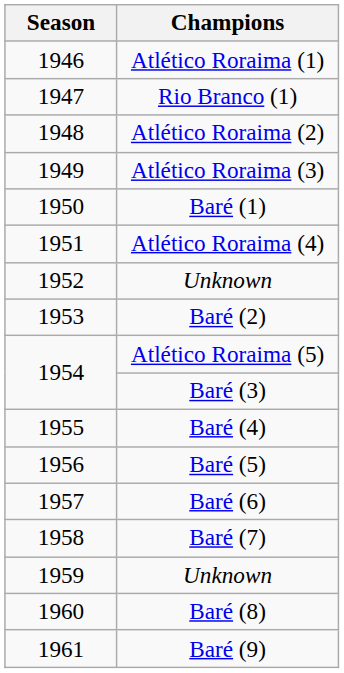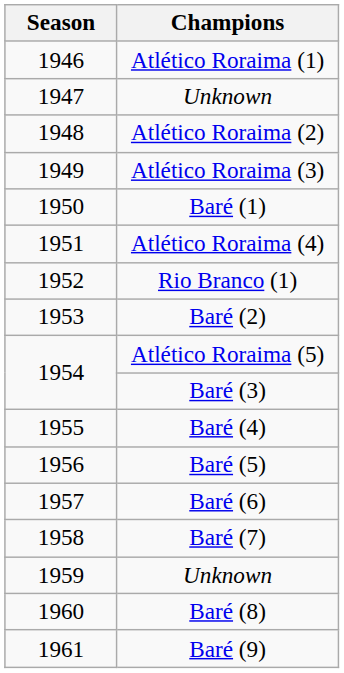(228, 96) Rio Branco (1) -> (228, 96) Unknown
(228, 280) Unknown -> (228, 280) Rio Branco (1)
